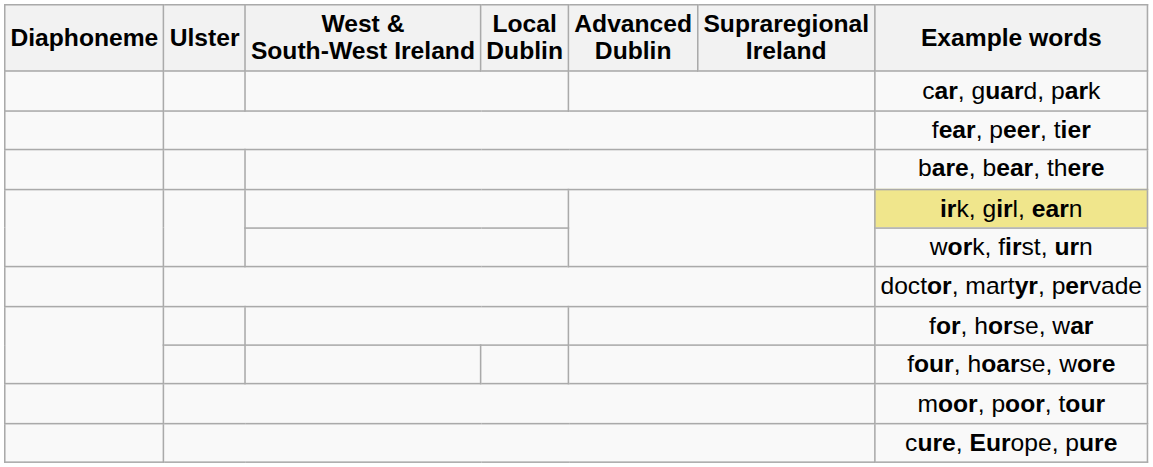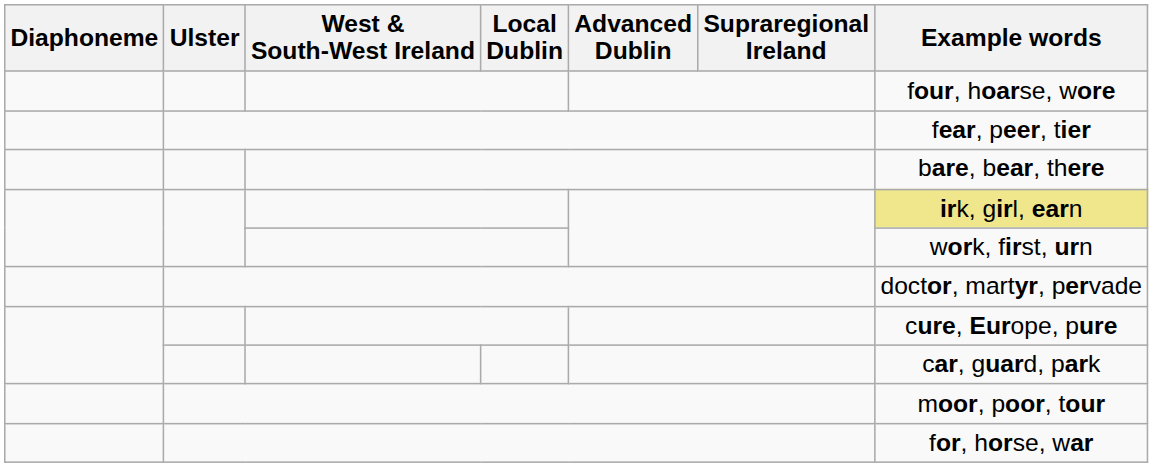(1011, 90) car, guard, park -> (1011, 90) four, hoarse, wore
(1011, 325) for, horse, war -> (1011, 325) cure, Europe, pure
(1011, 364) four, hoarse, wore -> (1011, 364) car, guard, park
(1011, 442) cure, Europe, pure -> (1011, 442) for, horse, war
